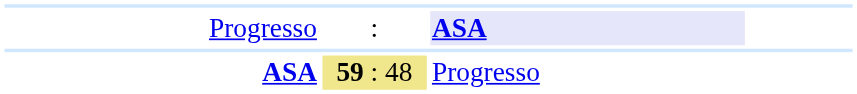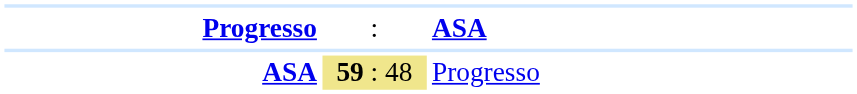(263, 27) normal -> (260, 27) bold
(459, 27) lavender background -> (459, 27) no background
